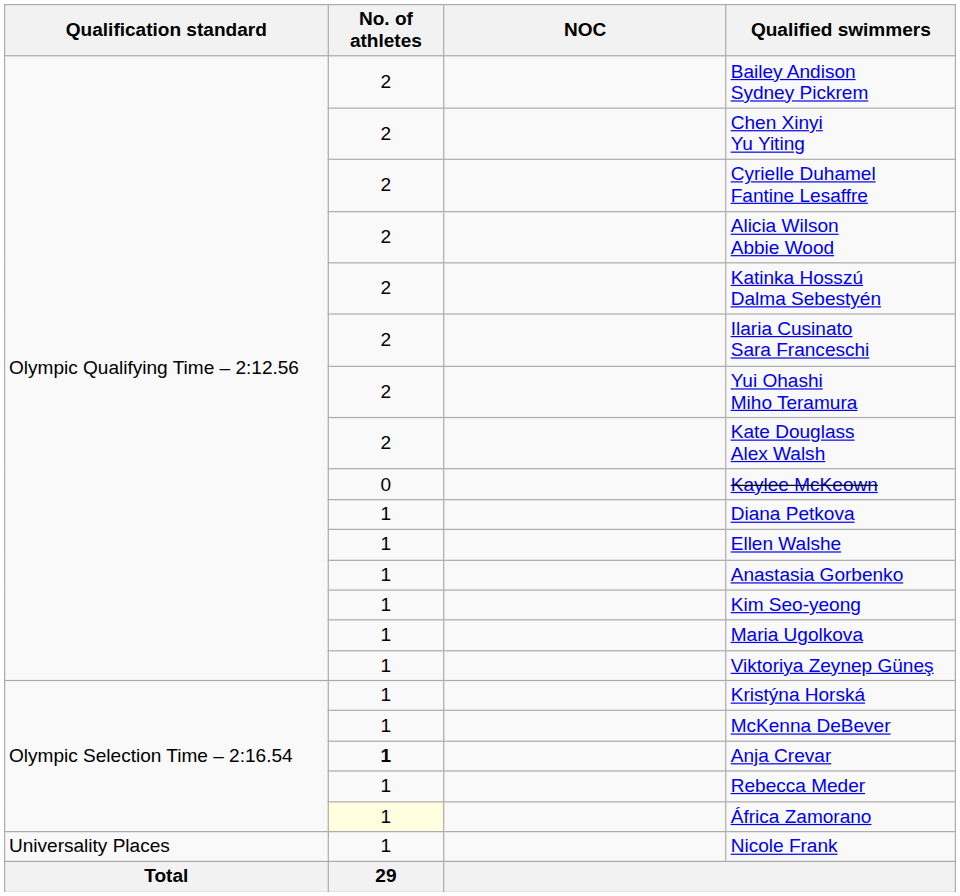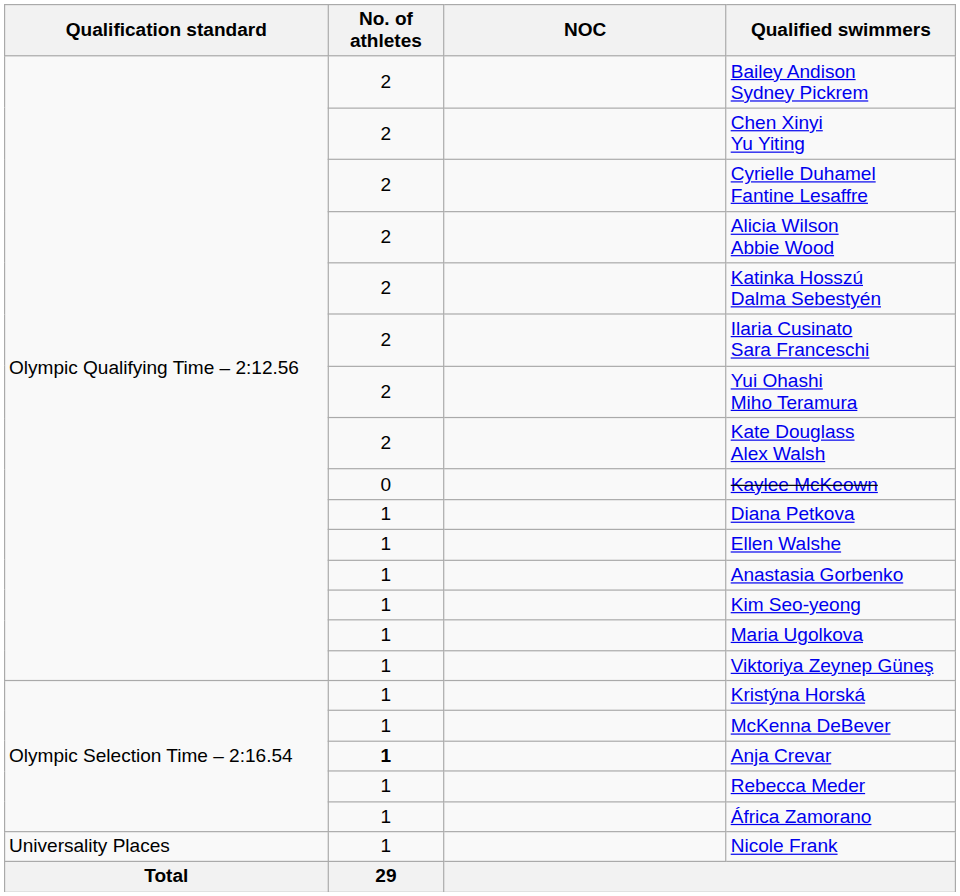(386, 816) lightyellow background -> (386, 816) no background
